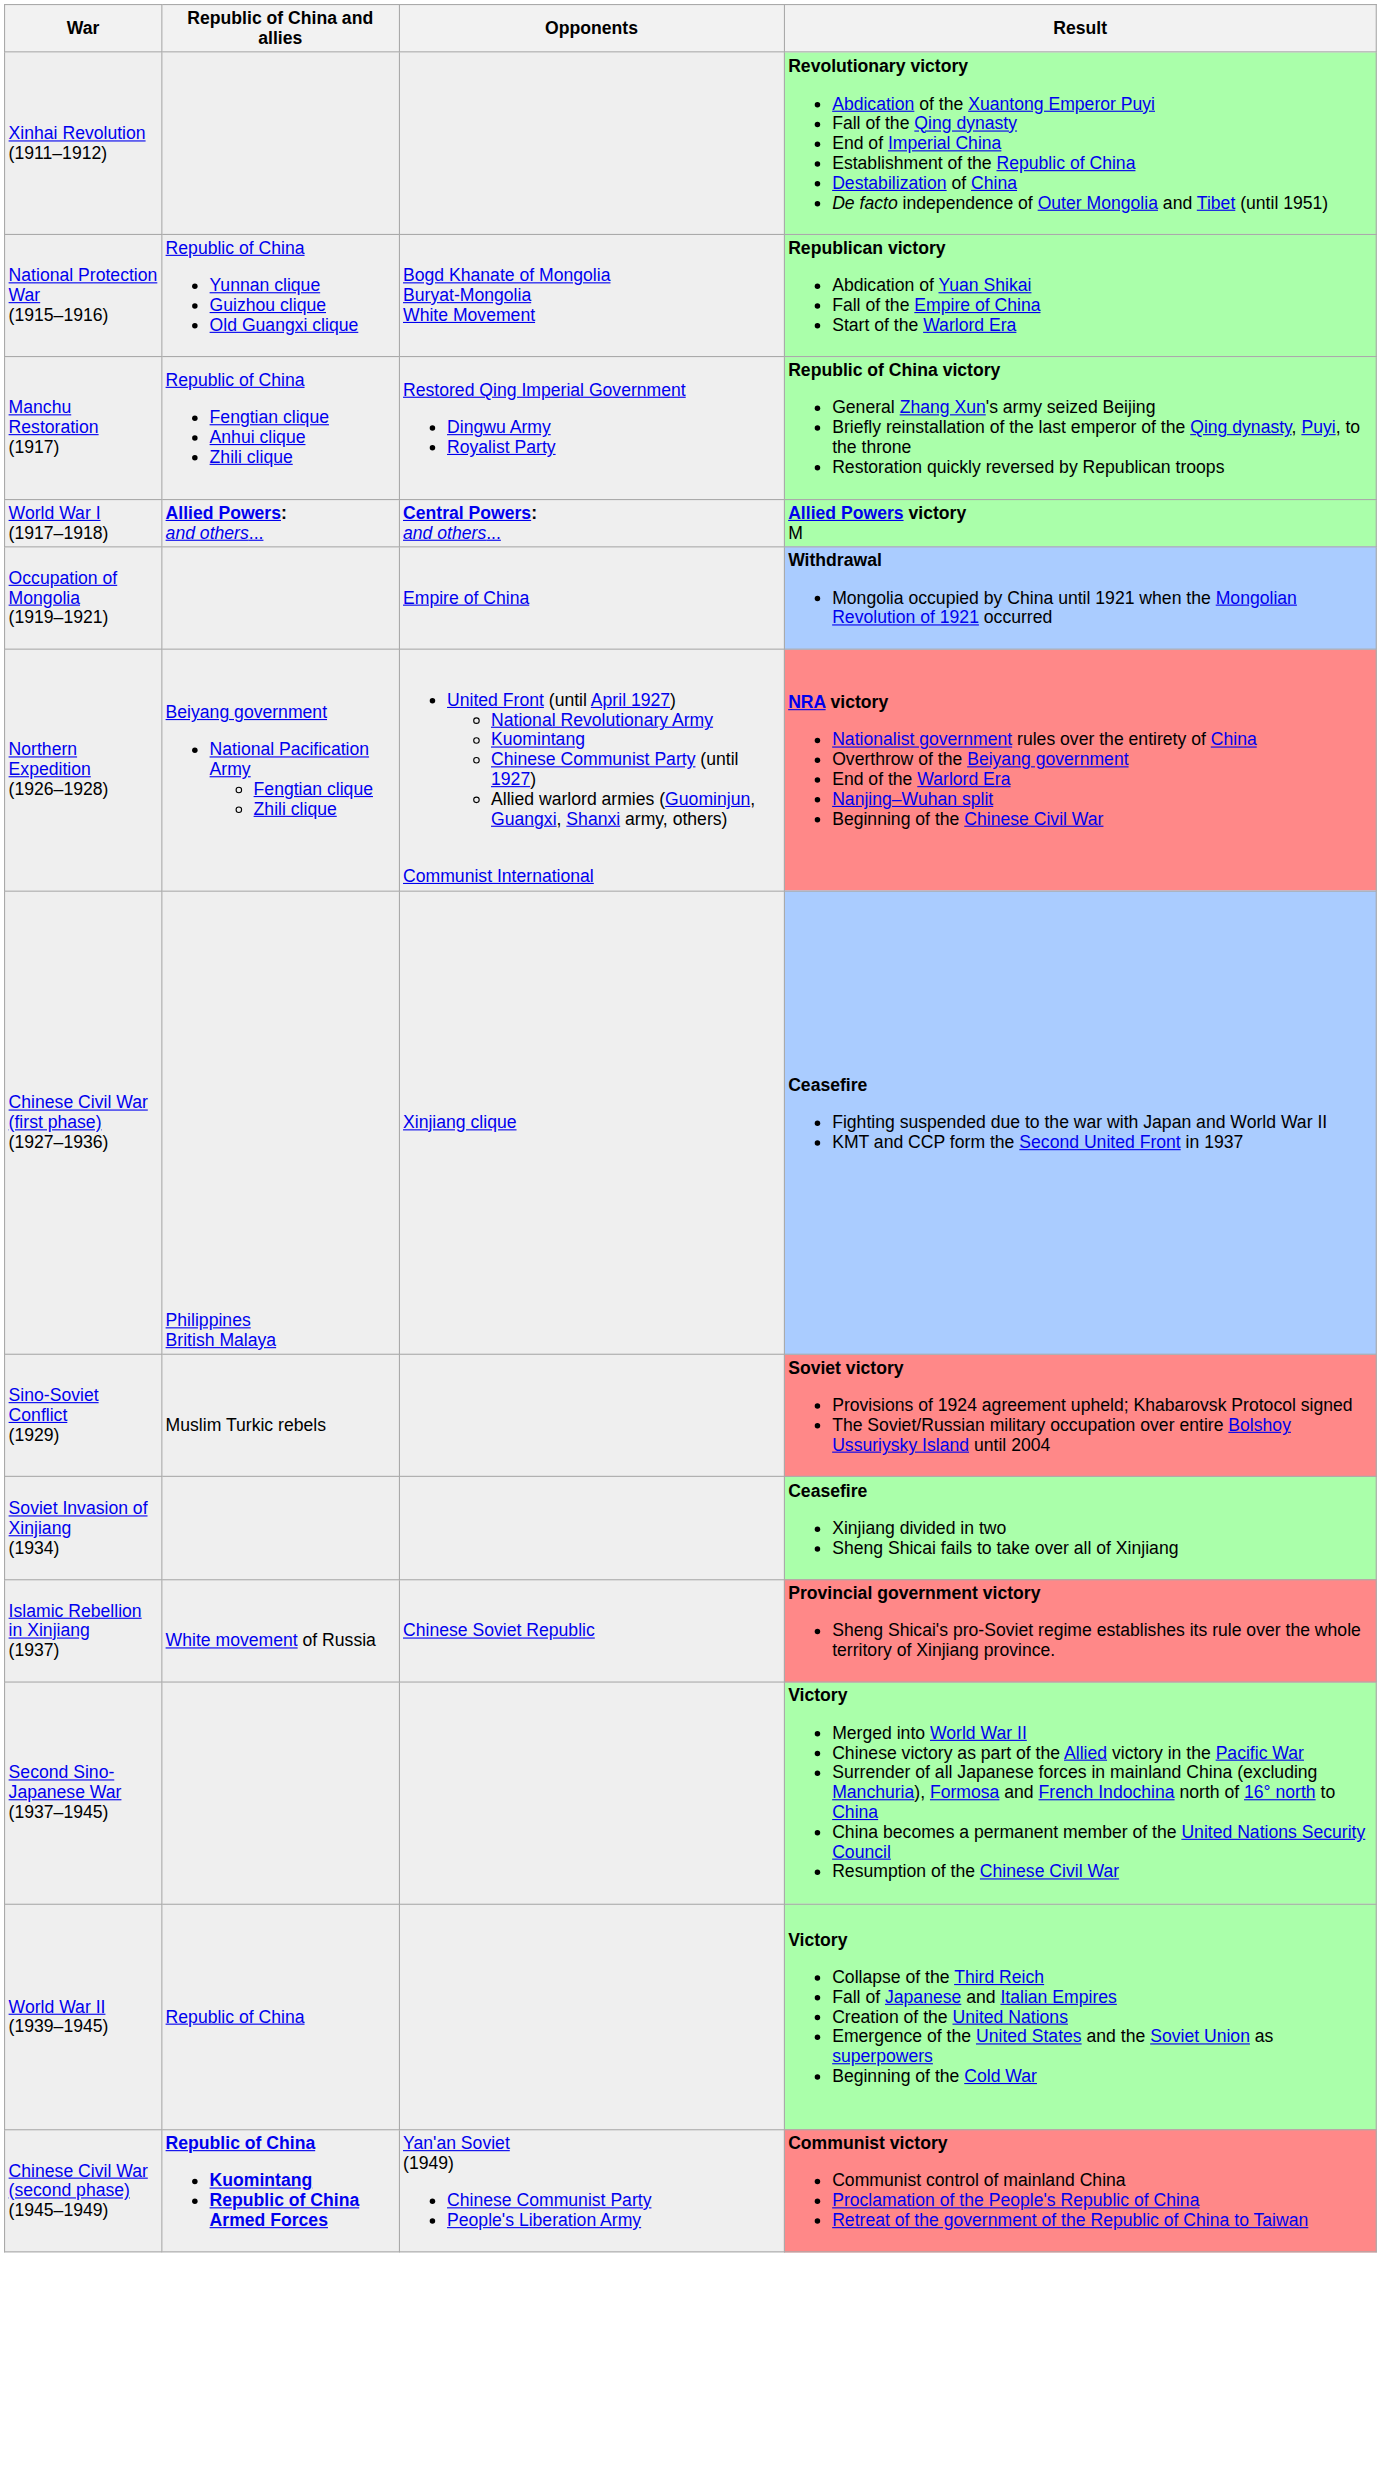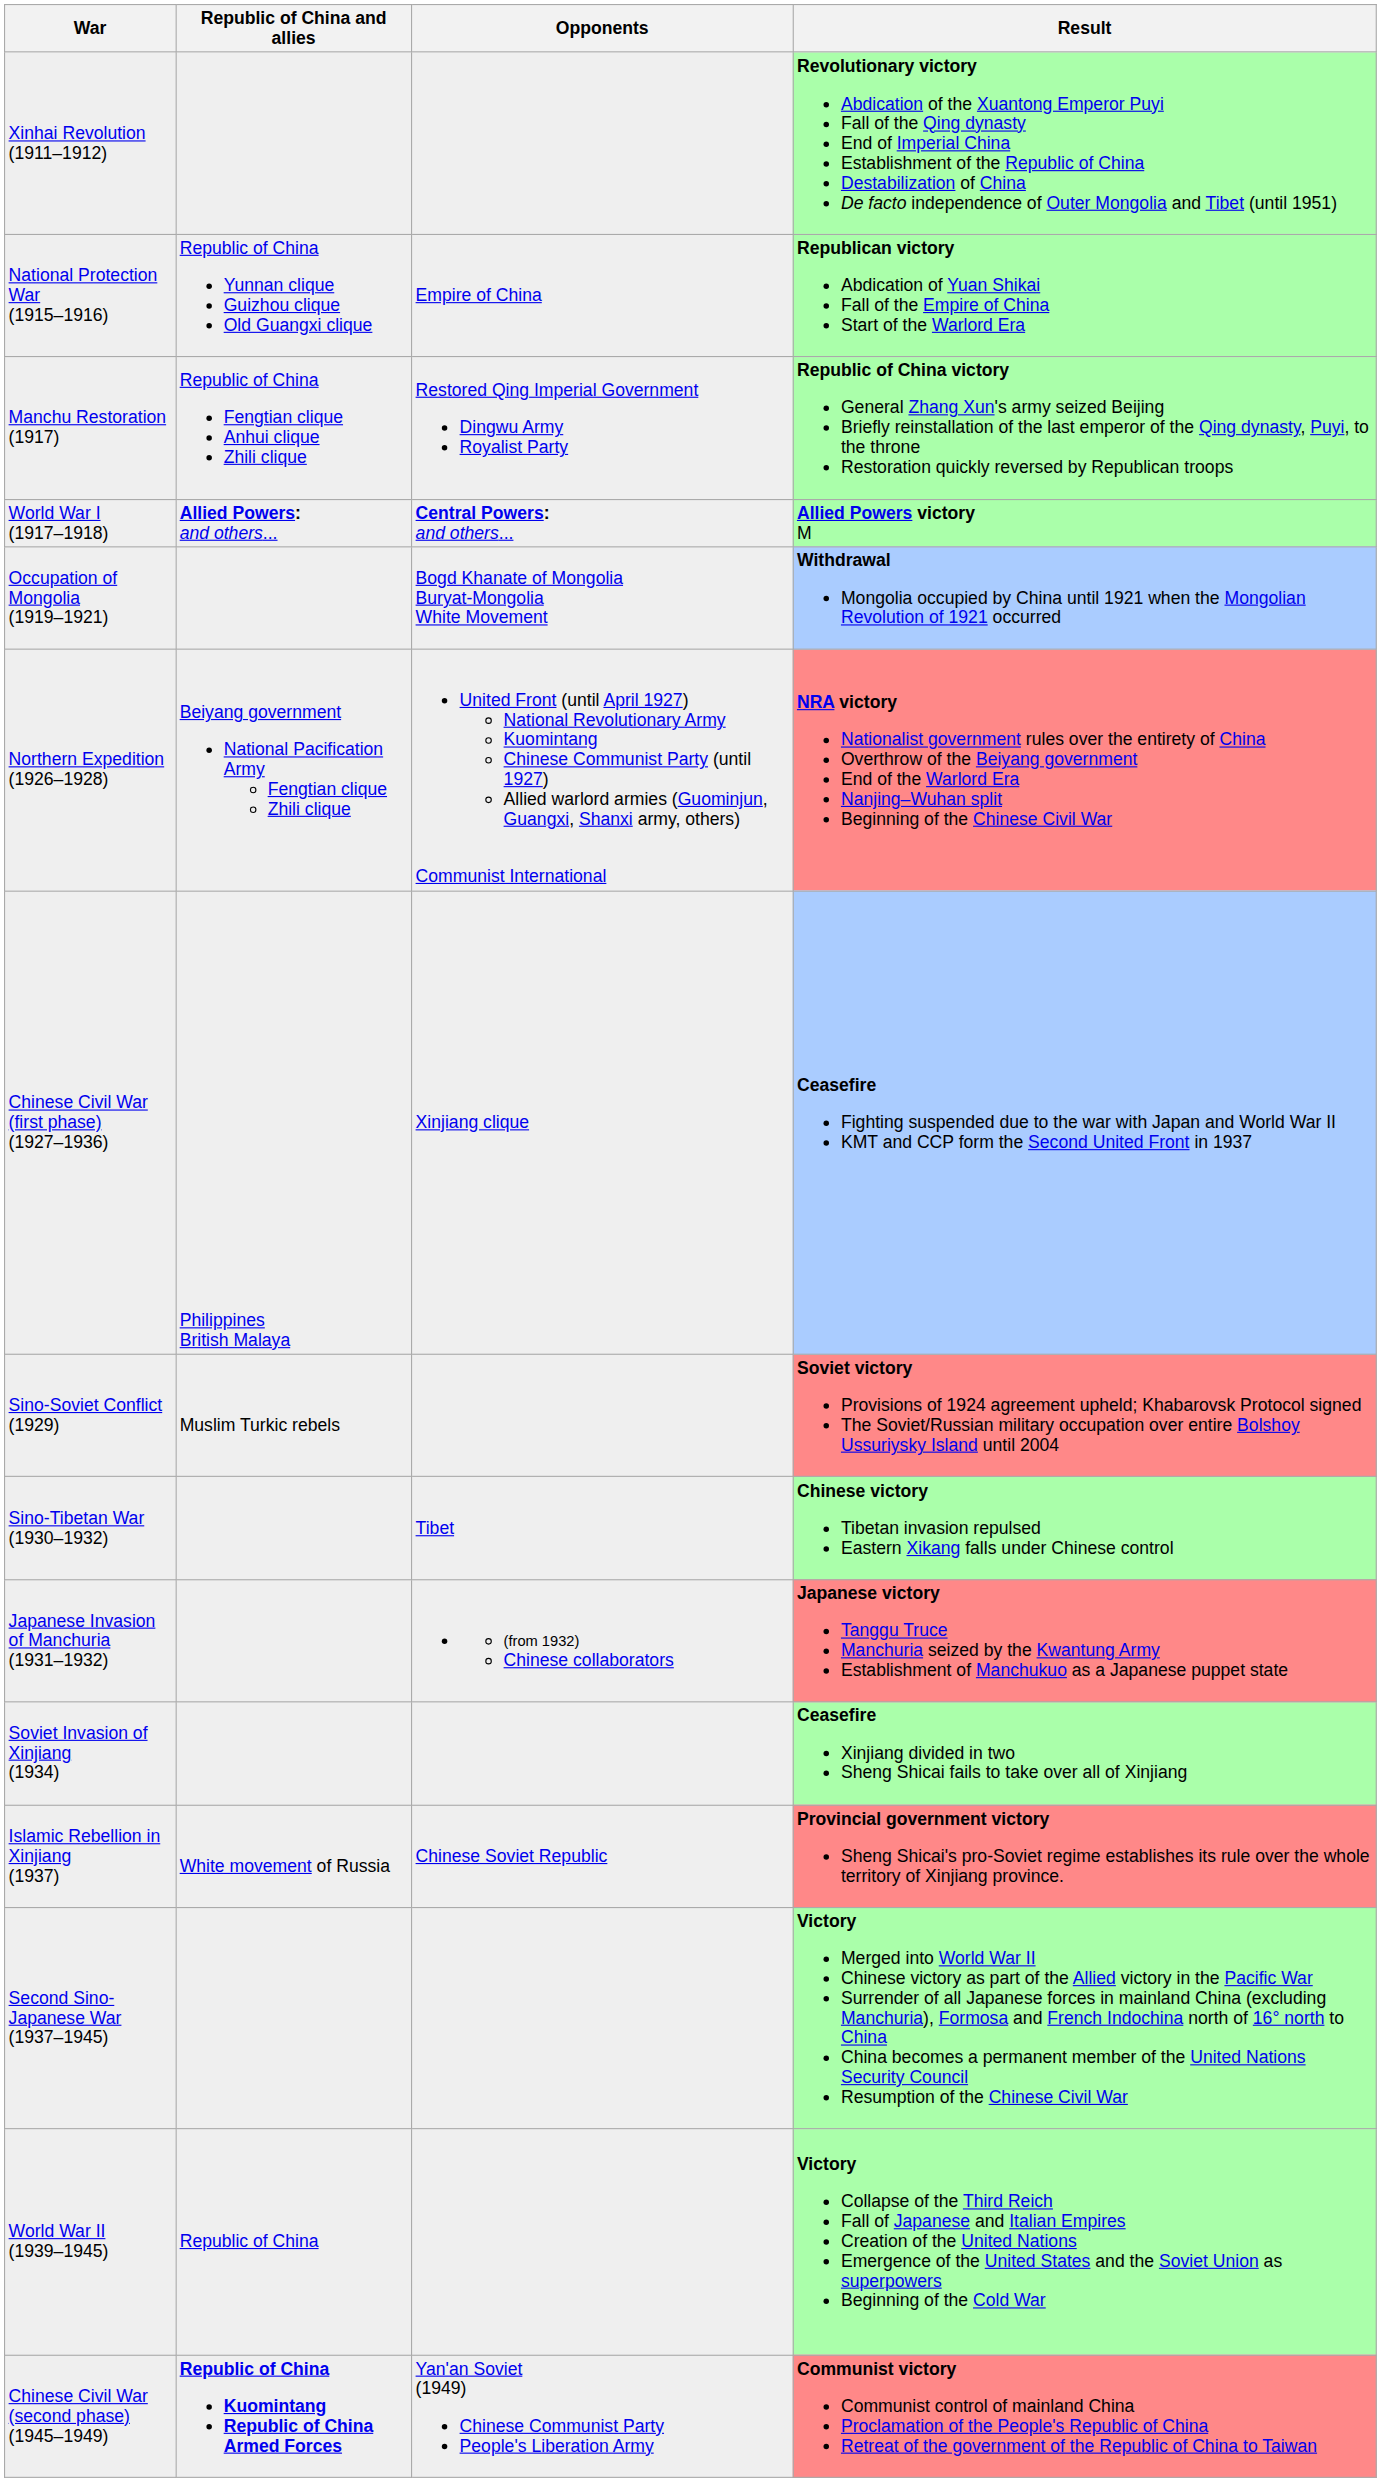(507, 295) Bogd Khanate of Mongolia Buryat-Mongolia White Movement -> (479, 295) Empire of China
(466, 598) Empire of China -> (519, 598) Bogd Khanate of Mongolia Buryat-Mongolia White Movement
+ row: (76, 1528)
+ row: (82, 1640)
